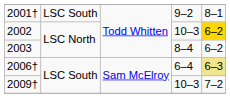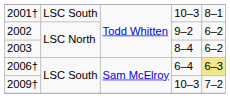(184, 13) 9–2 -> (187, 13) 10–3
(187, 31) 10–3 -> (184, 31) 9–2
(214, 31) gold background -> (214, 31) no background
